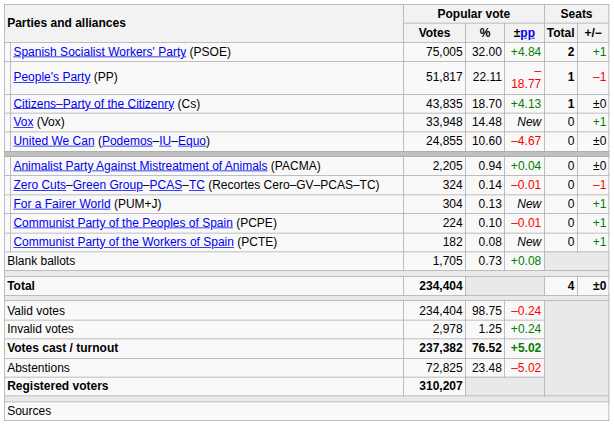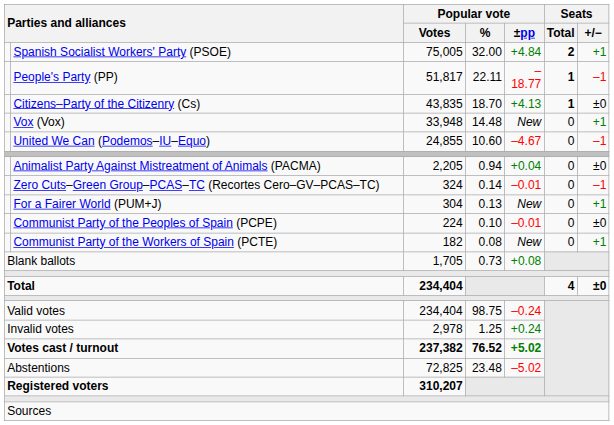(600, 141) ±0 -> (600, 141) –1
(599, 223) +1 -> (600, 223) ±0
